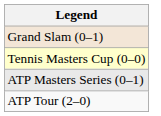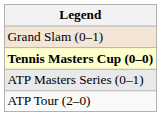(76, 57) normal -> (80, 57) bold
